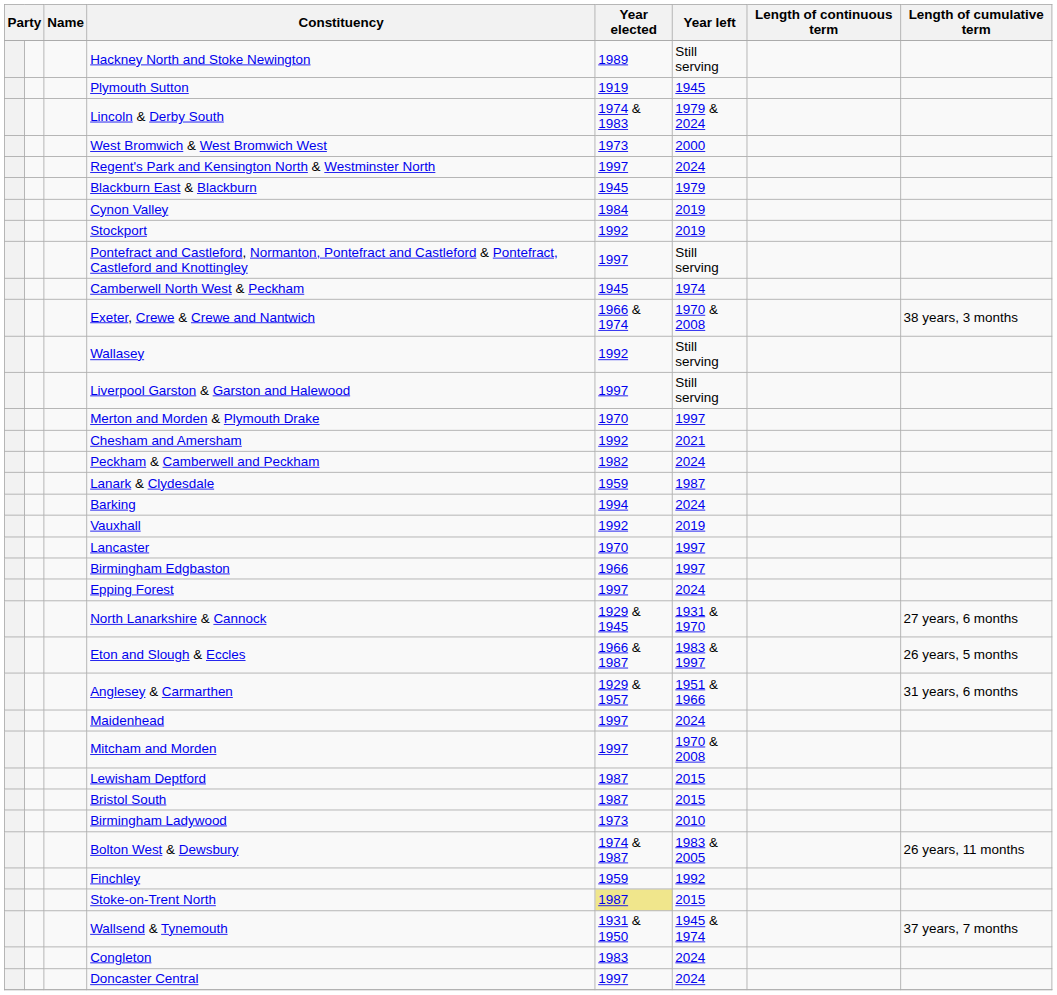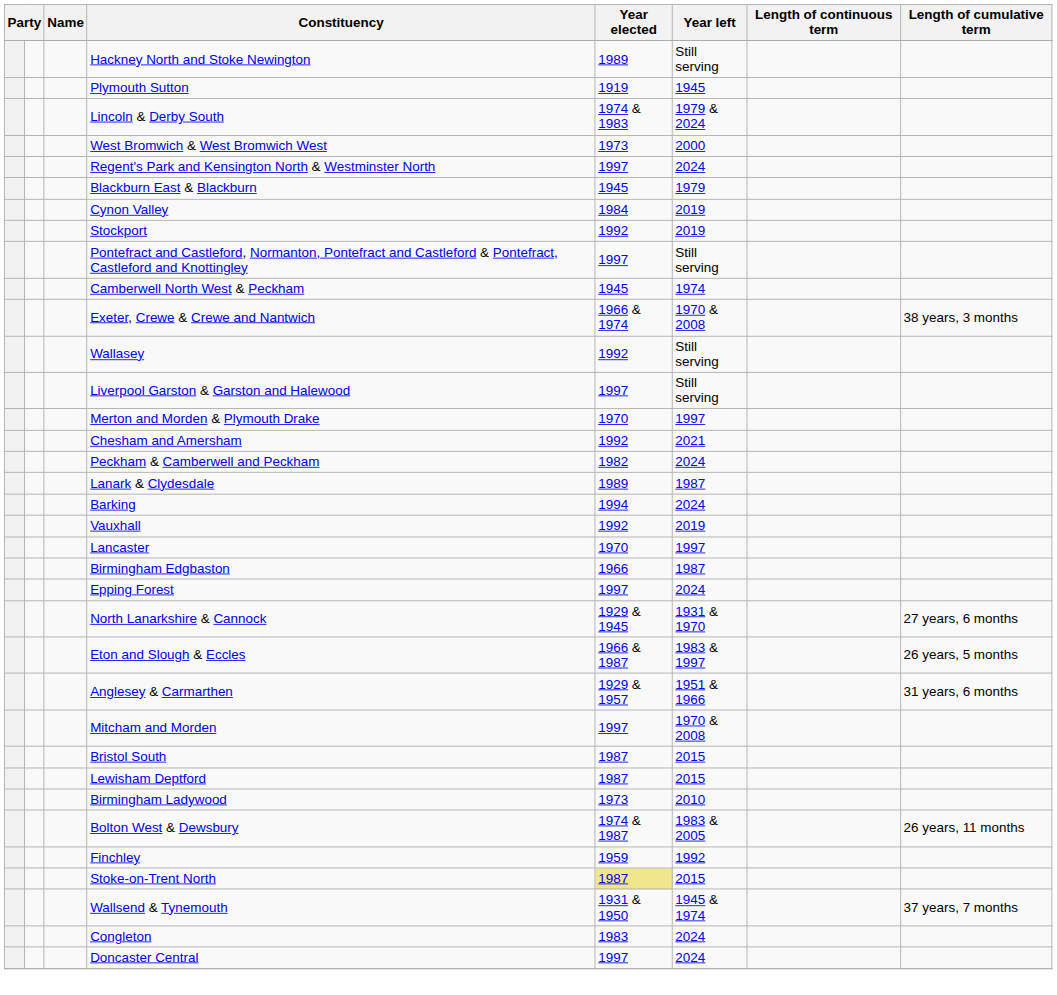(613, 483) 1959 -> (613, 483) 1989
(690, 568) 1997 -> (690, 568) 1987
- row: (127, 720)
rows swapped: (128, 799) <-> (148, 778)
